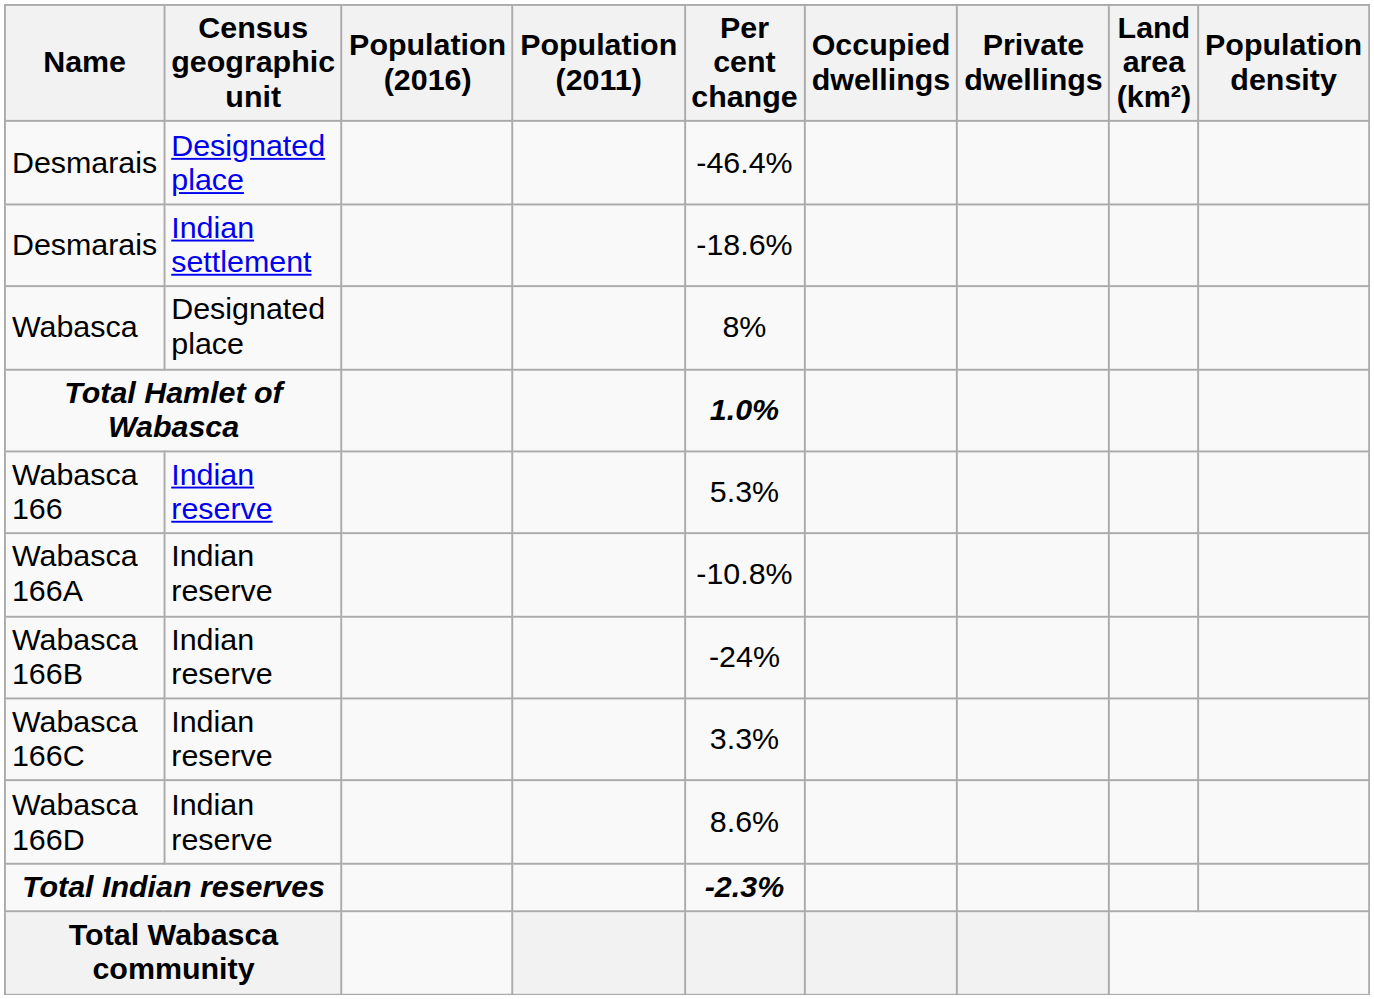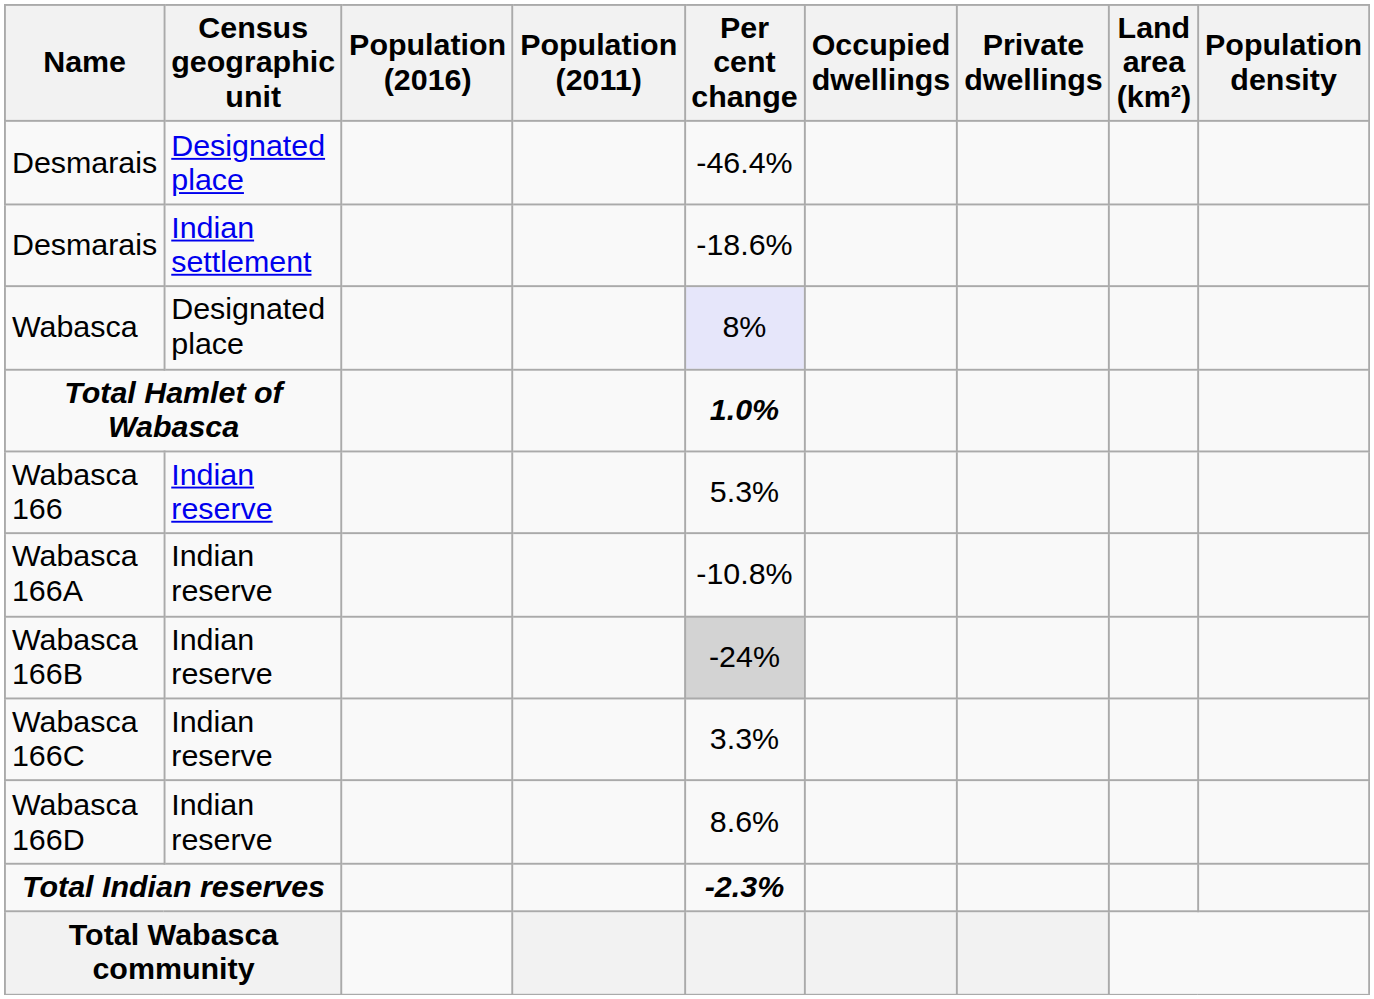(744, 327) no background -> (744, 327) lavender background
(744, 656) no background -> (744, 656) lightgrey background
